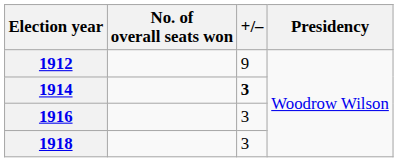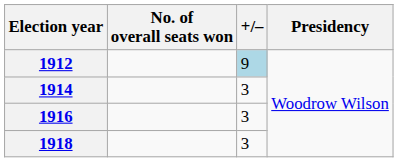(245, 63) no background -> (245, 63) lightblue background
(245, 90) bold -> (245, 90) normal
